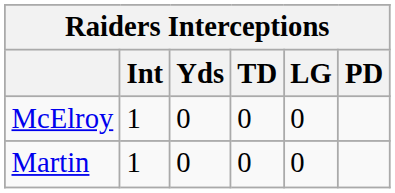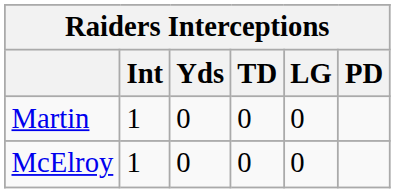rows swapped: (50, 163) <-> (62, 118)
